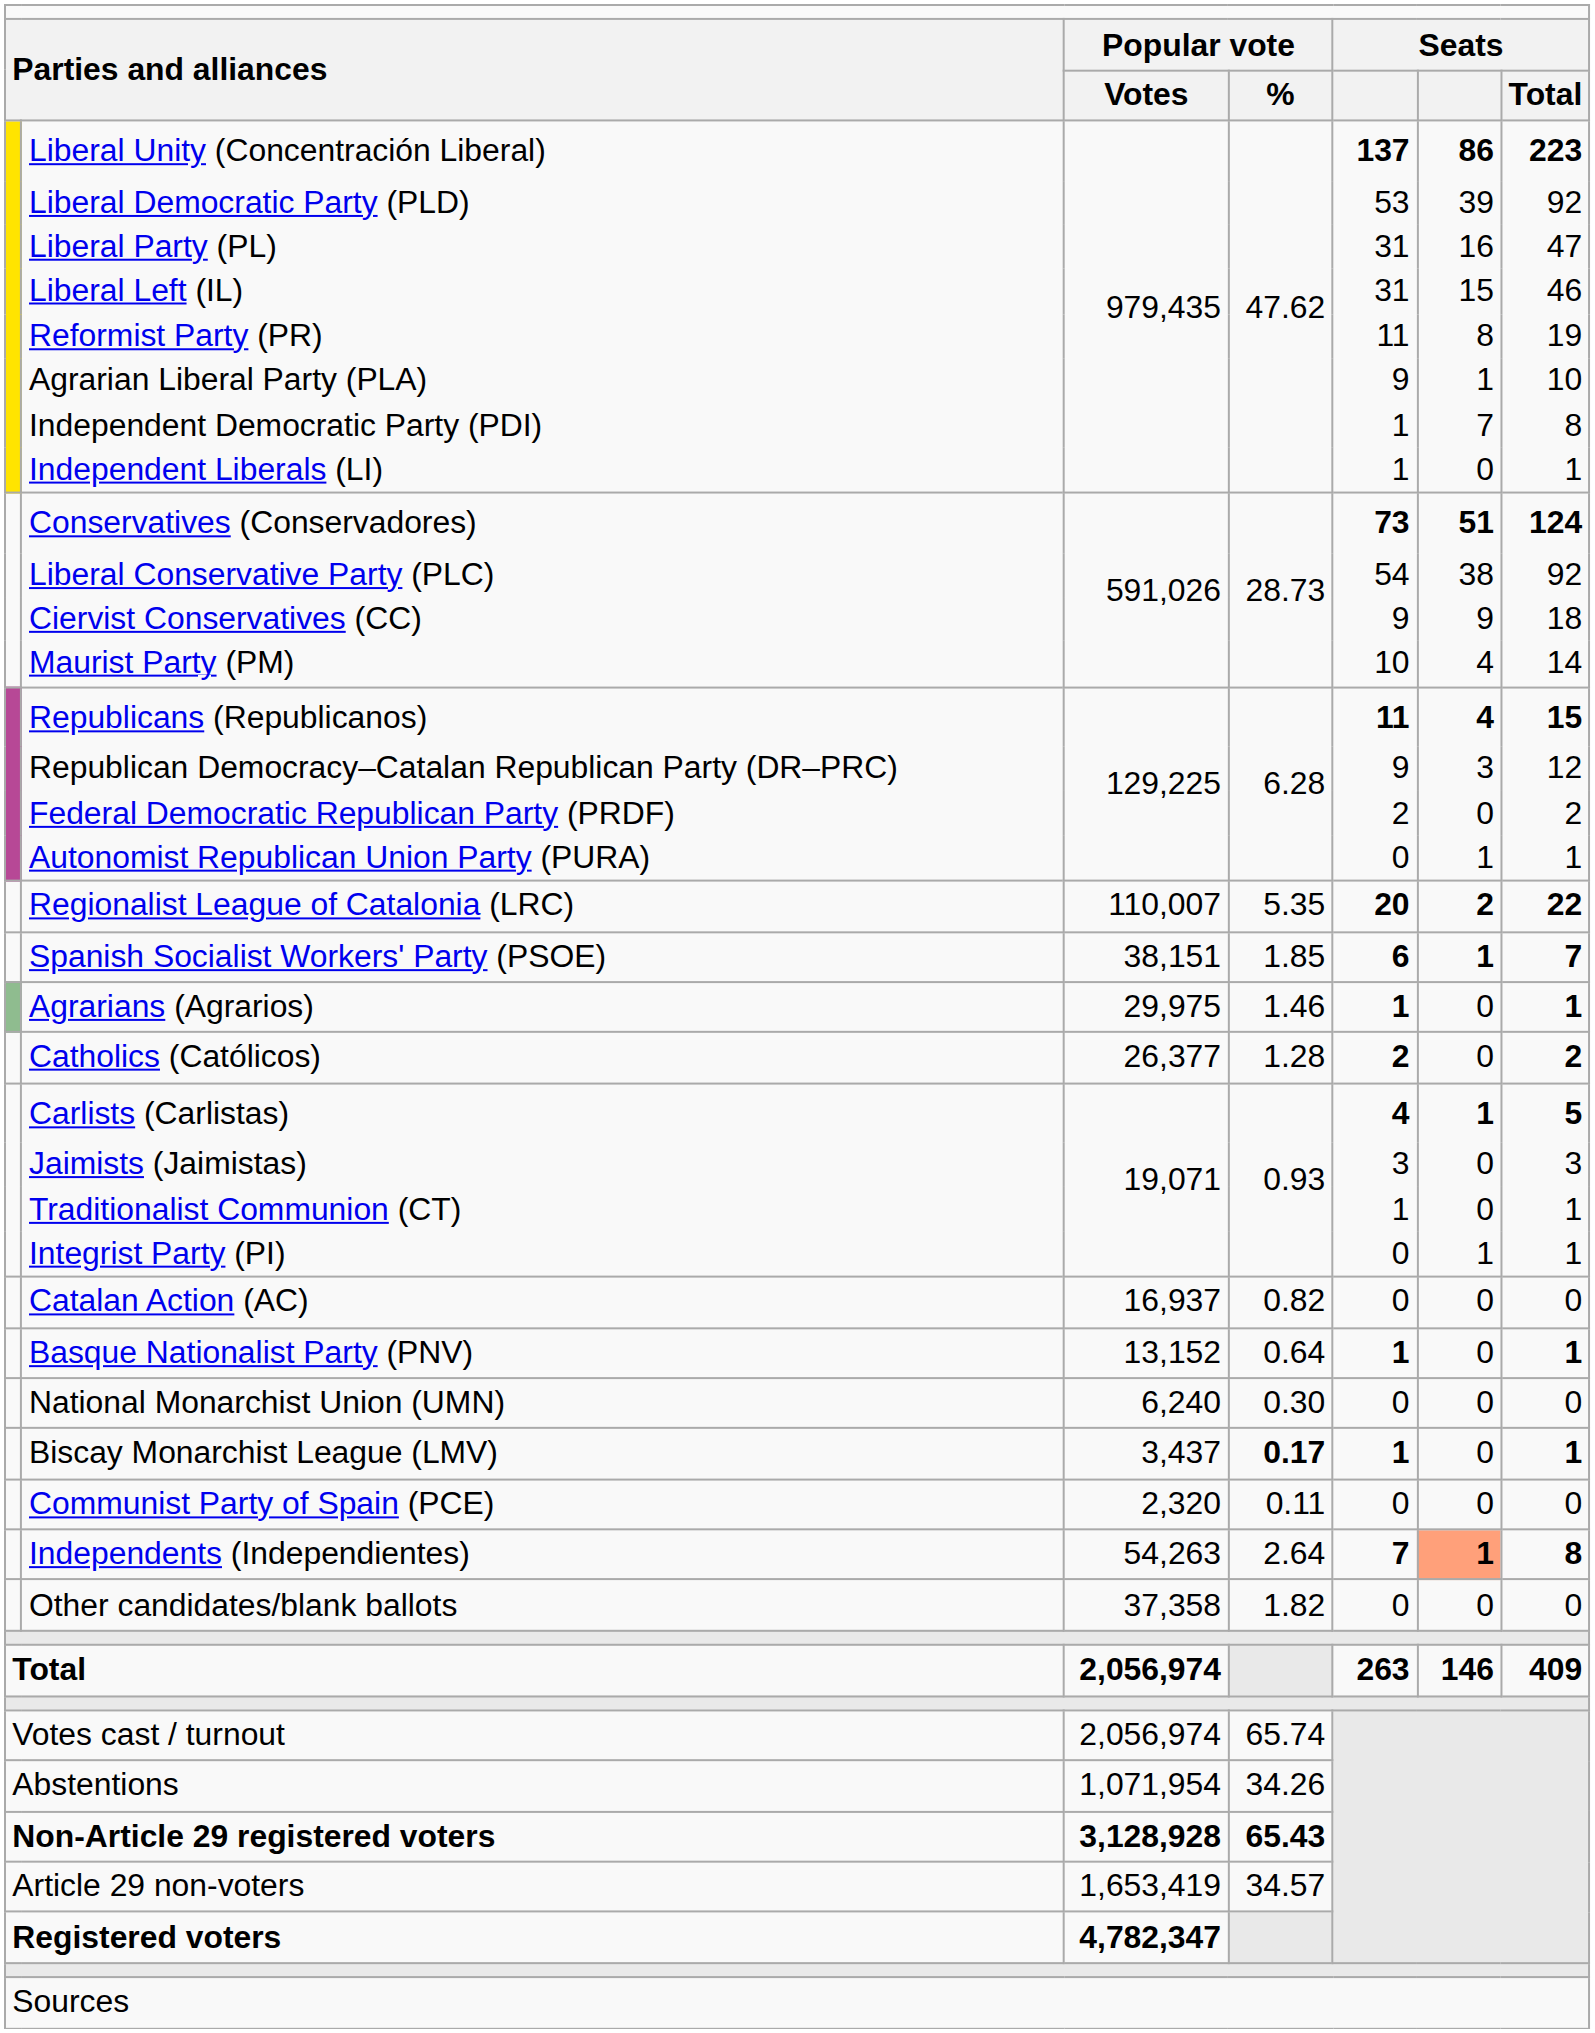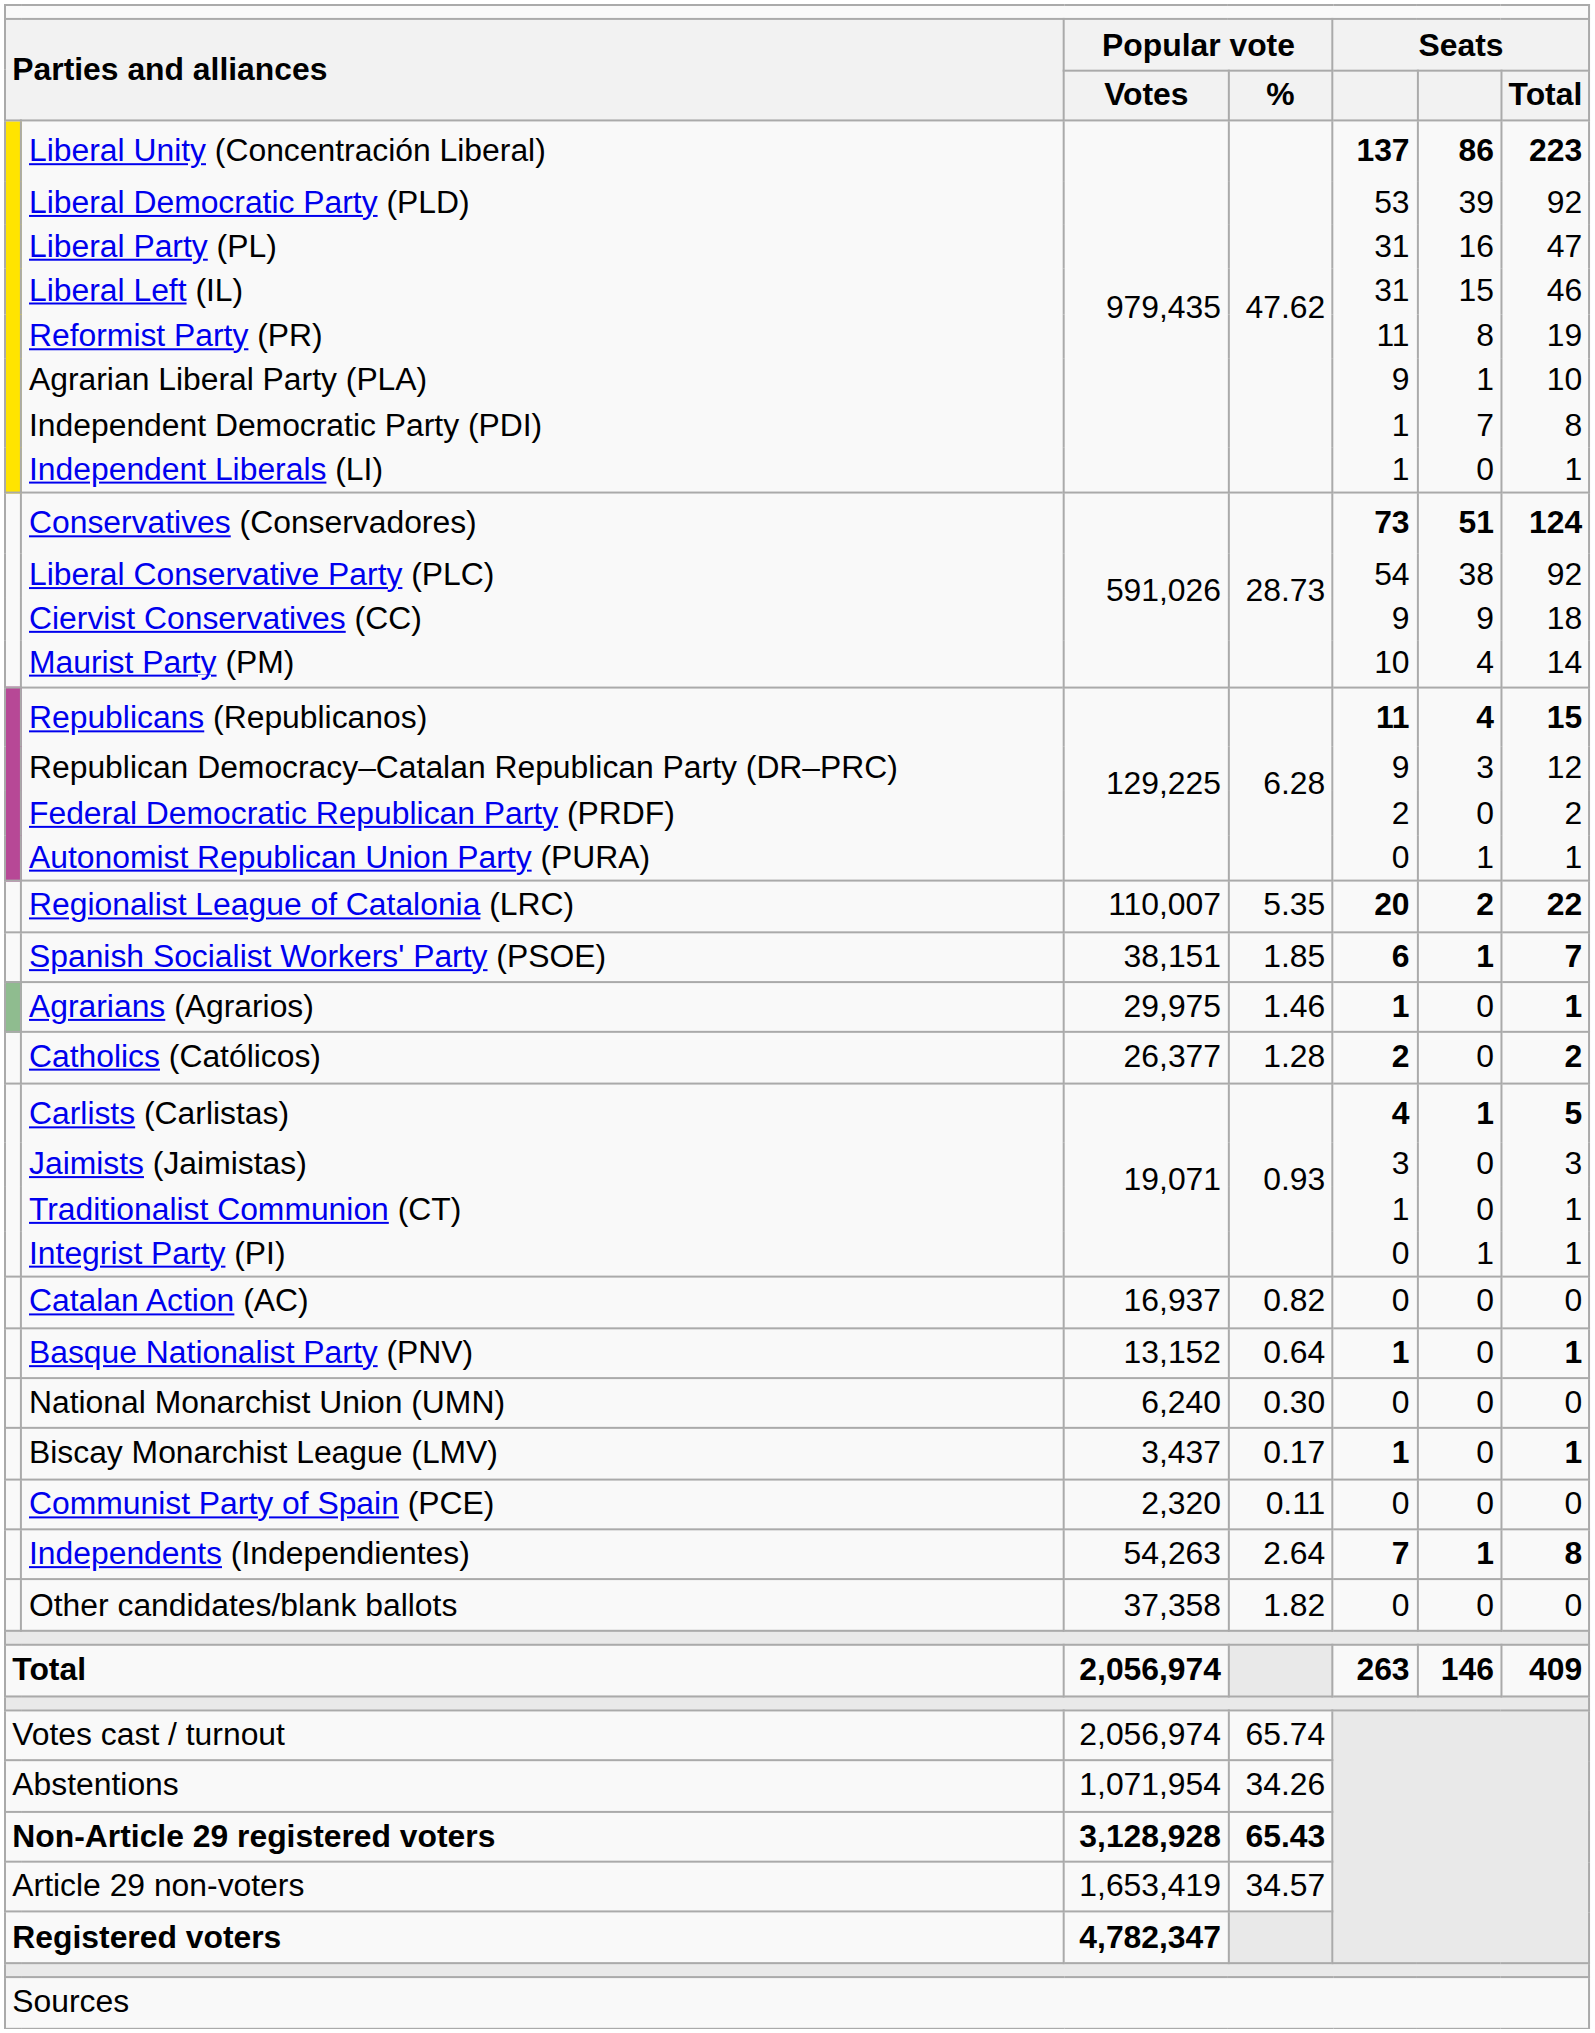(1294, 1453) bold -> (1294, 1453) normal
(1485, 1554) lightsalmon background -> (1485, 1554) no background
